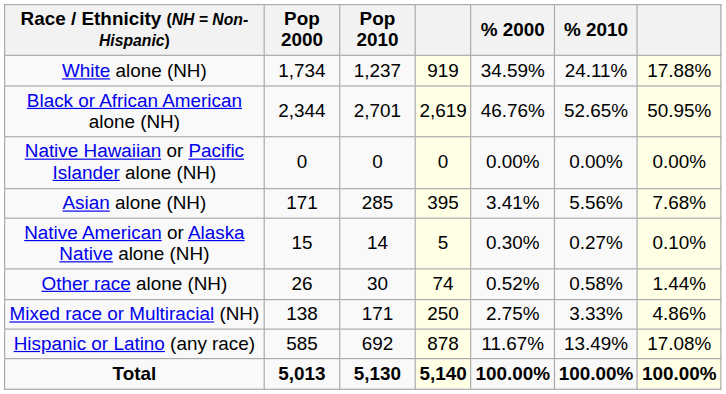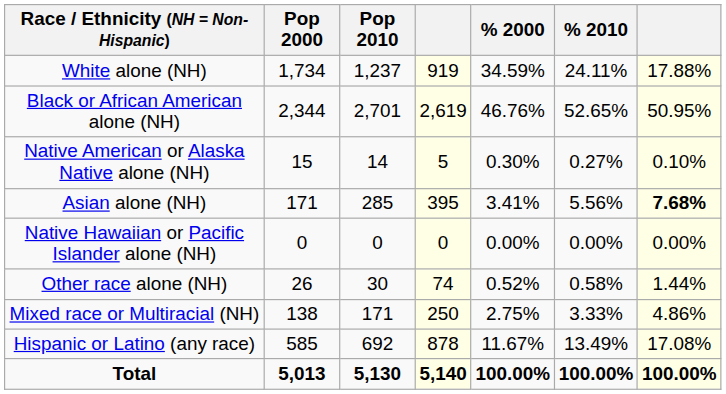rows swapped: (134, 243) <-> (134, 162)
(679, 202) normal -> (679, 202) bold
